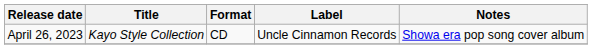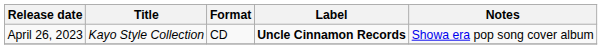(327, 34) normal -> (331, 34) bold
